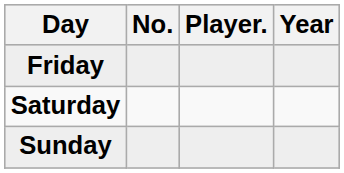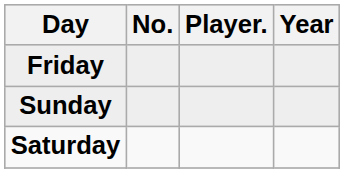rows swapped: (65, 106) <-> (65, 146)
